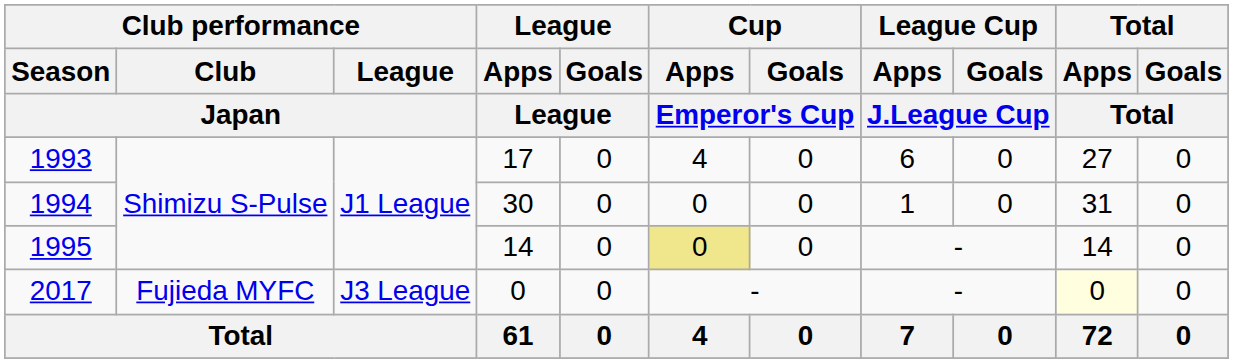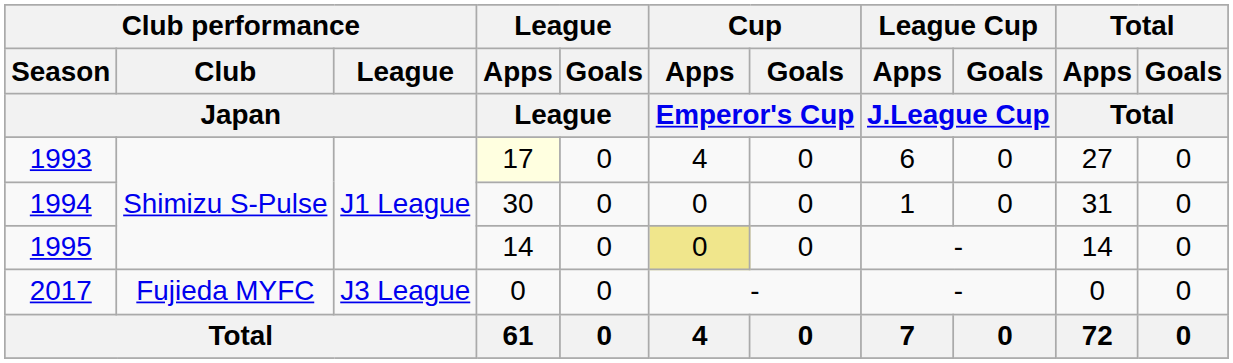(518, 159) no background -> (518, 159) lightyellow background
(1097, 291) lightyellow background -> (1097, 291) no background
